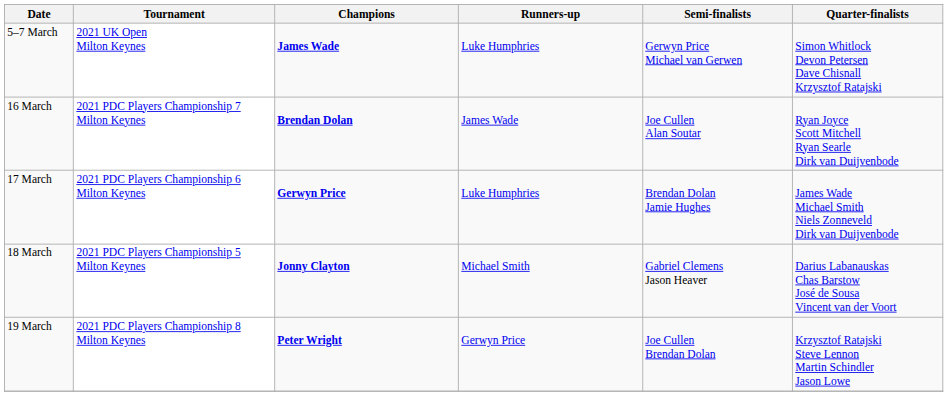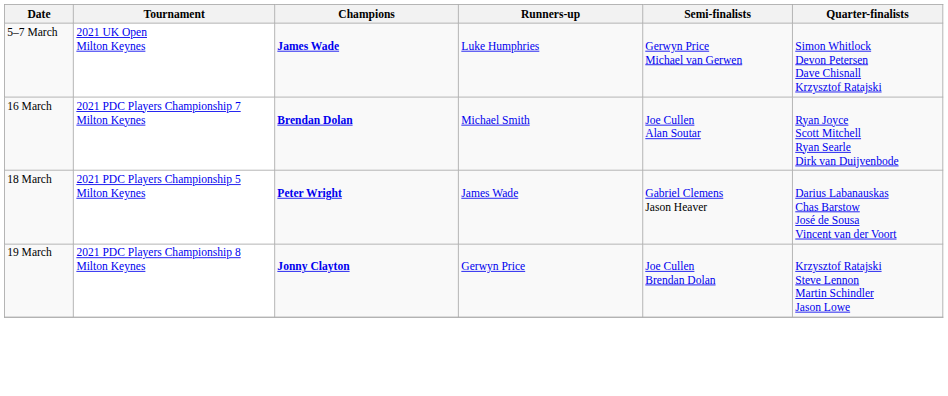(490, 119) James Wade -> (496, 119) Michael Smith
- row: (29, 179)
(313, 266) Jonny Clayton -> (310, 193) Peter Wright
(496, 266) Michael Smith -> (490, 193) James Wade
(310, 340) Peter Wright -> (313, 266) Jonny Clayton
